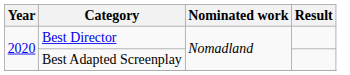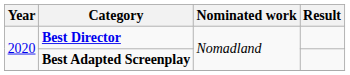(79, 37) normal -> (81, 37) bold
(112, 59) normal -> (116, 59) bold
